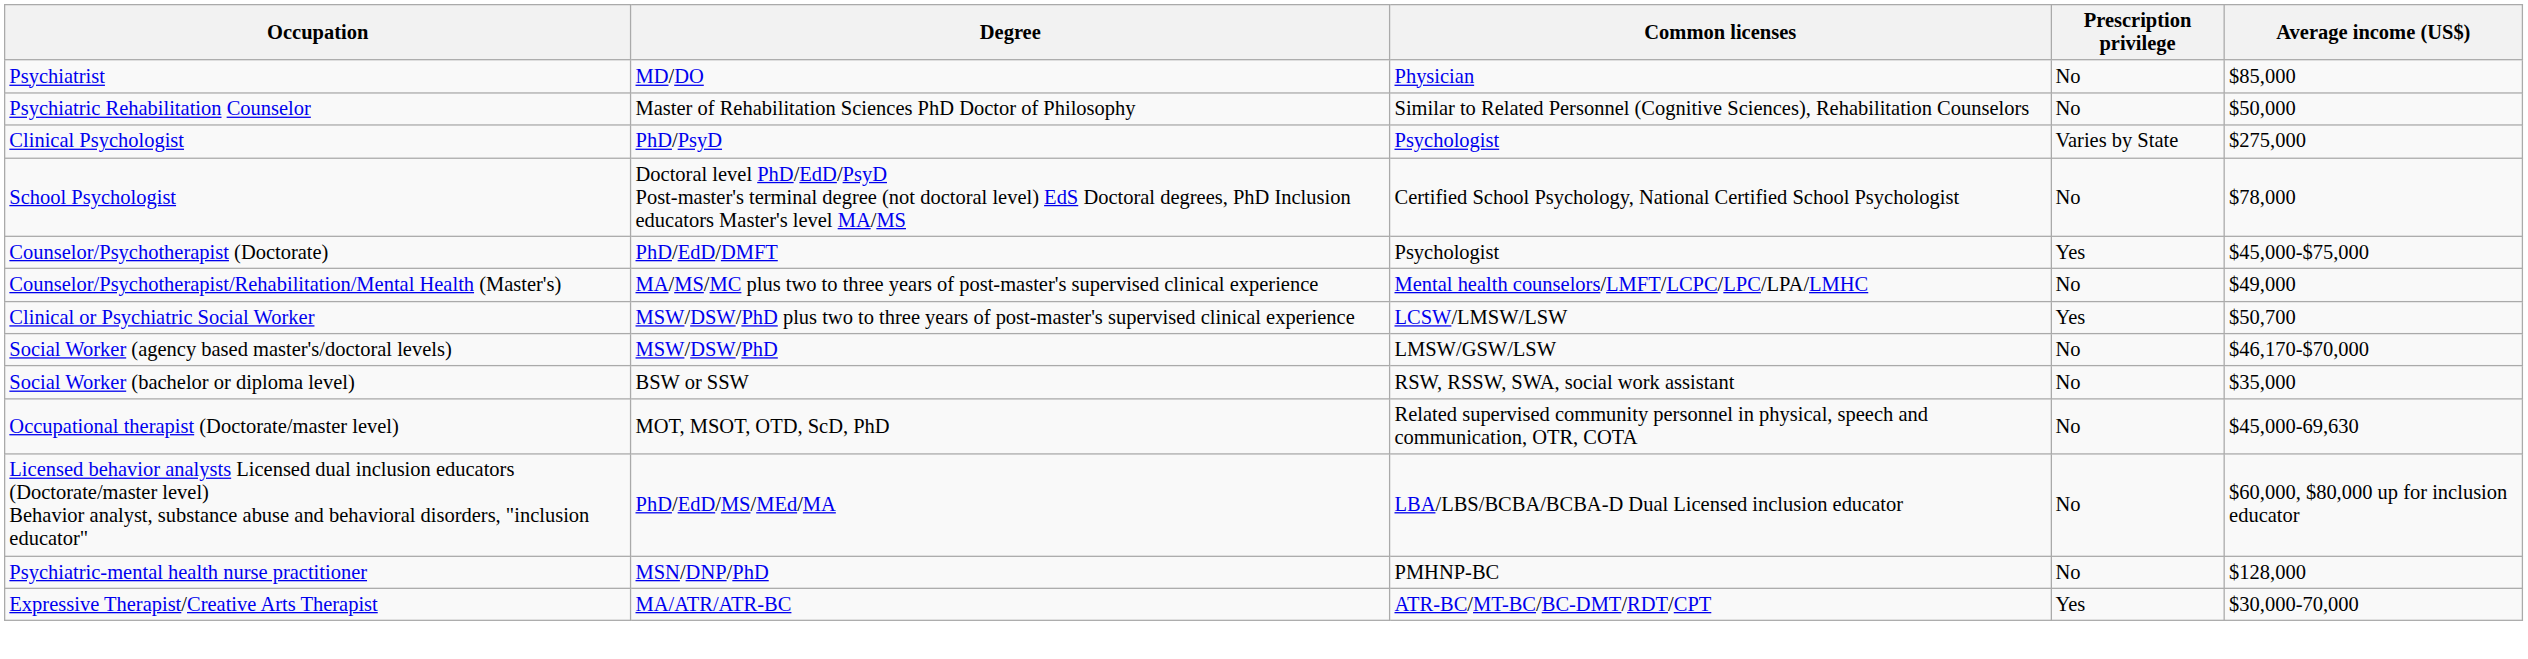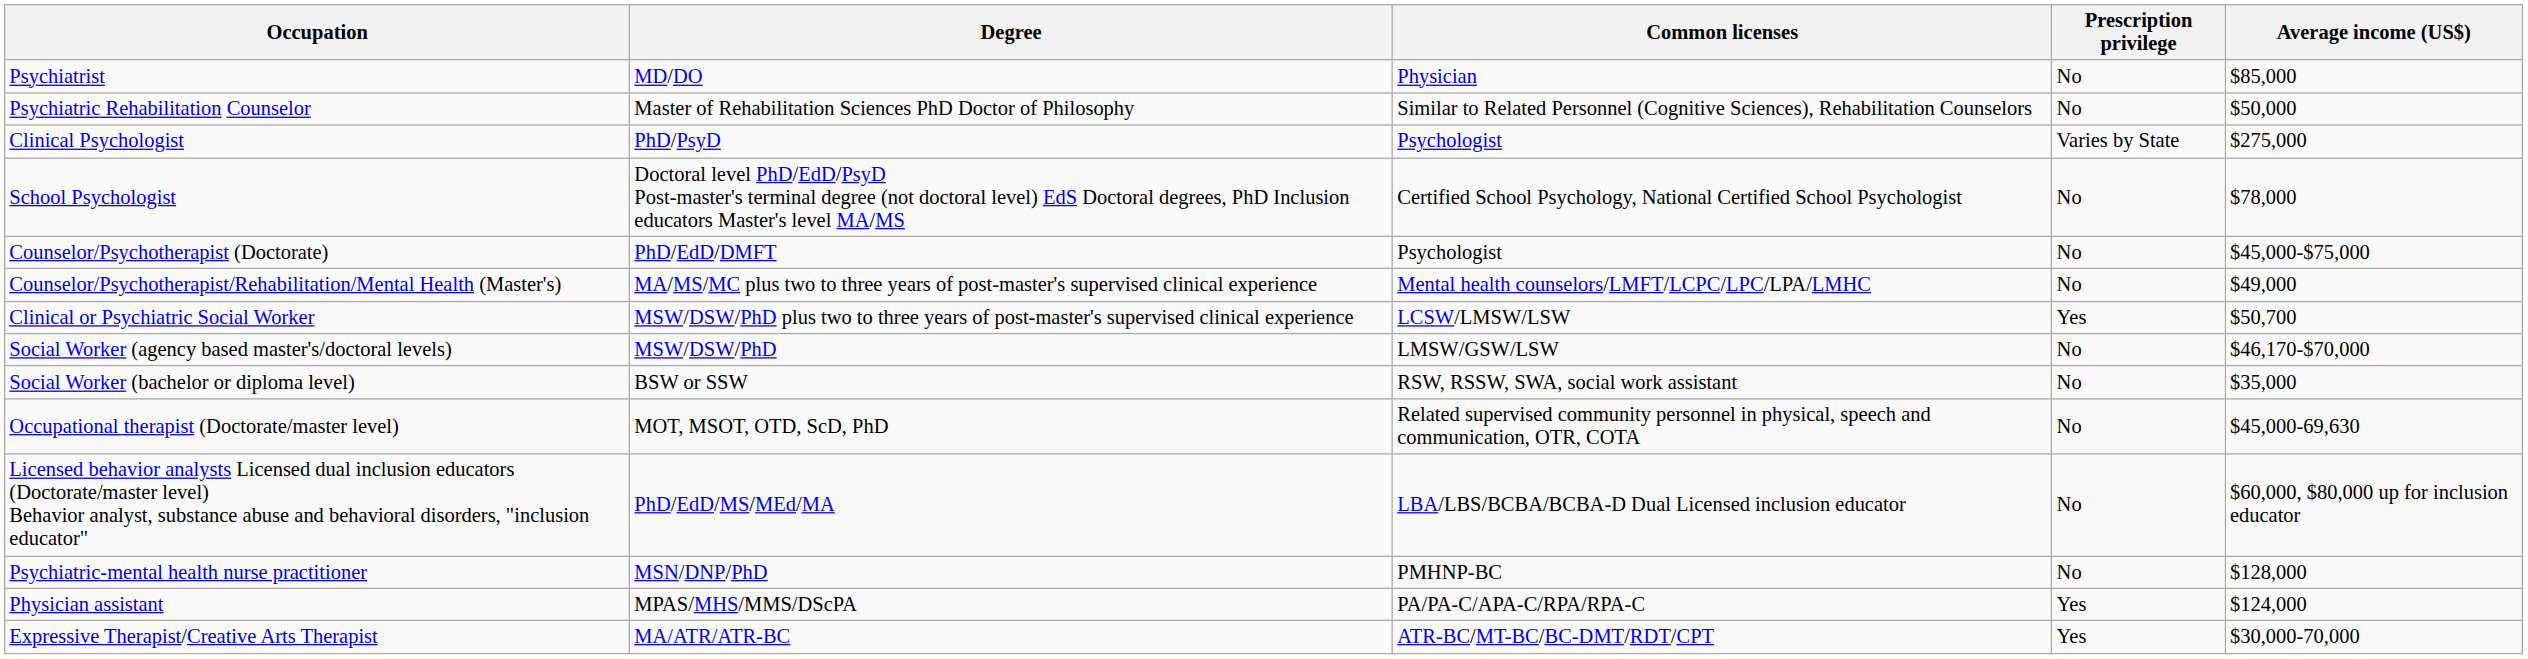(2070, 252) Yes -> (2069, 252) No
+ row: (86, 604)
